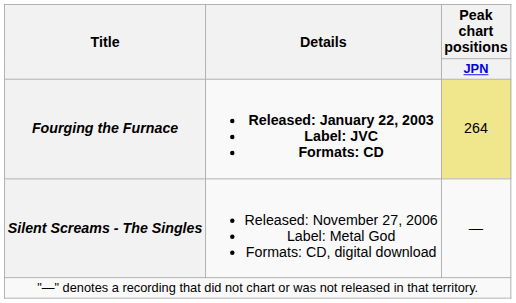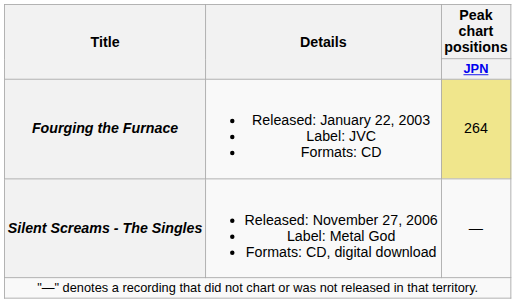(323, 137) bold -> (323, 137) normal
